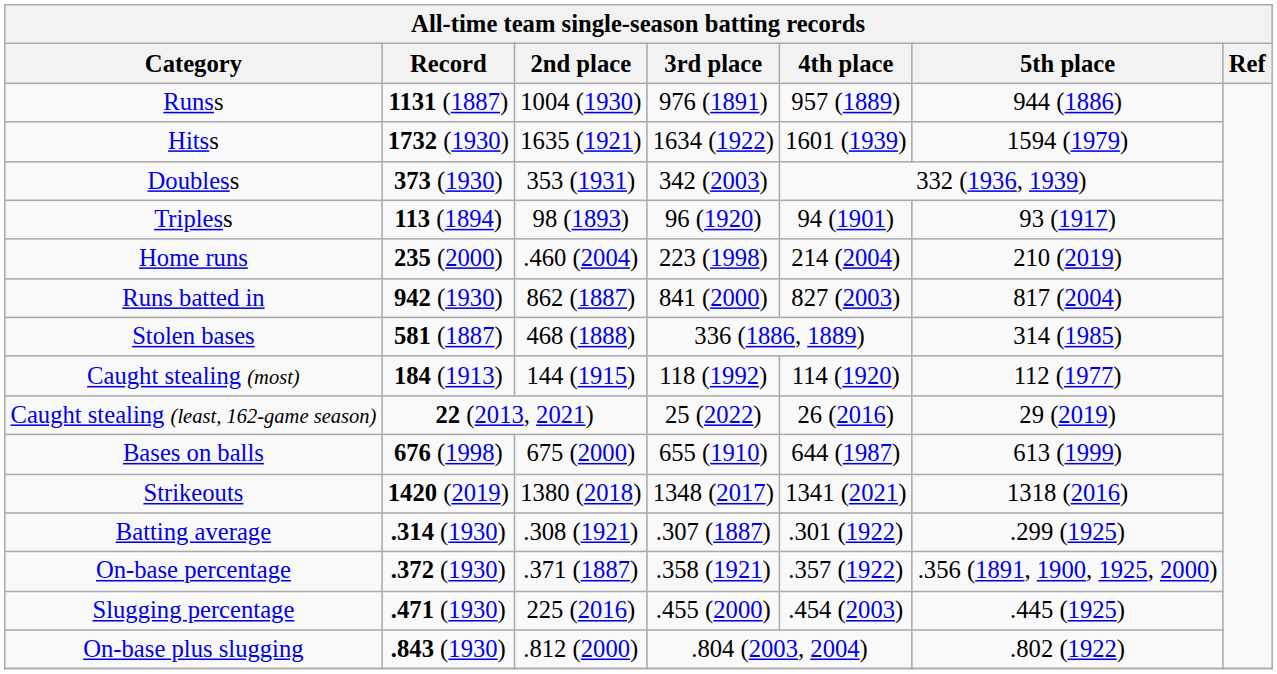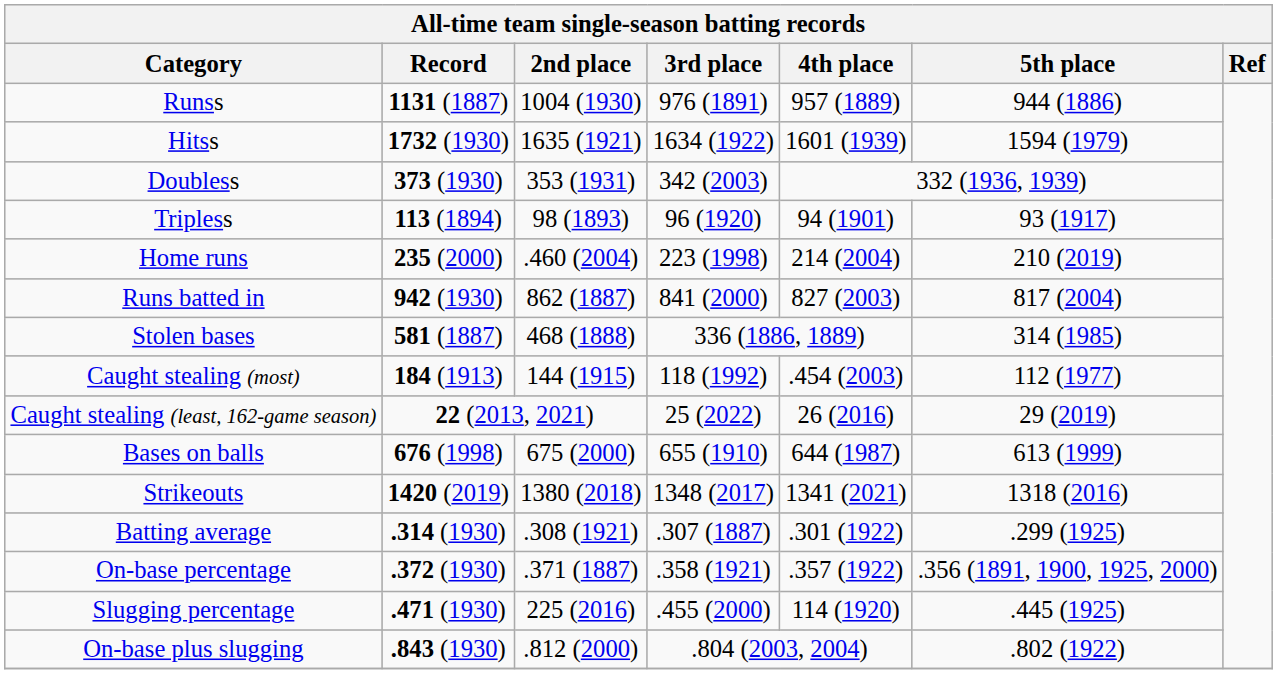(846, 375) 114 (1920) -> (846, 375) .454 (2003)
(846, 610) .454 (2003) -> (846, 610) 114 (1920)
